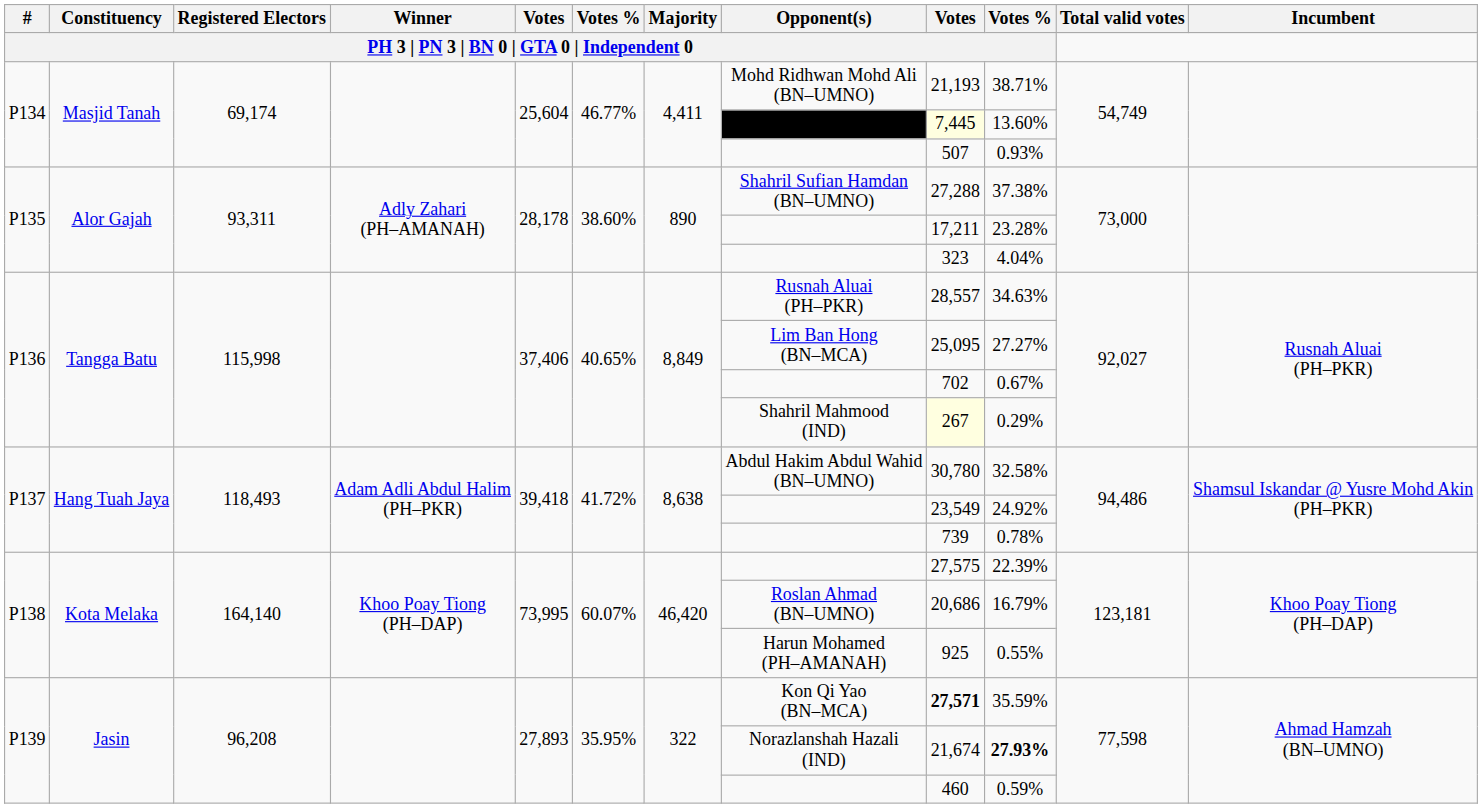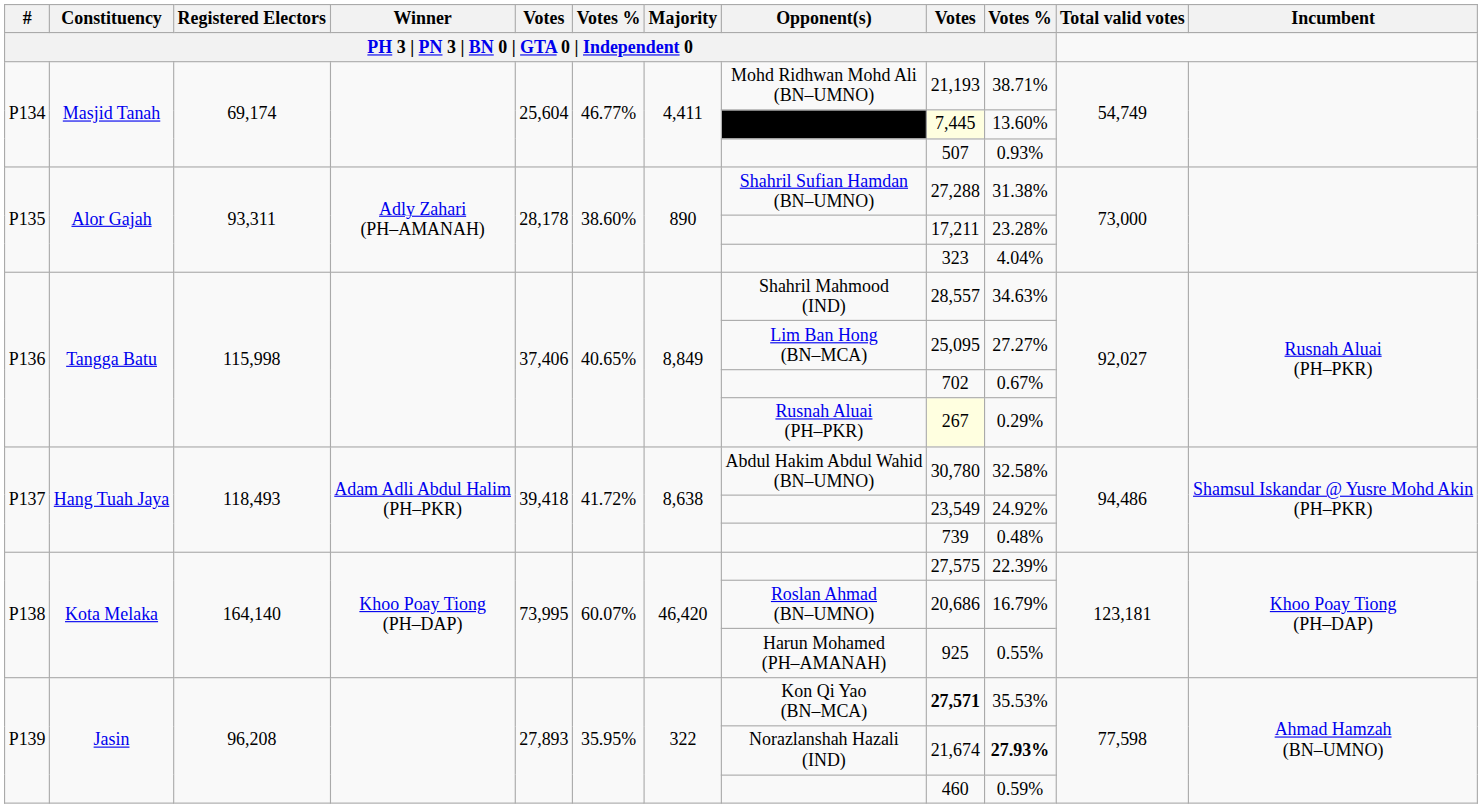(1020, 191) 37.38% -> (1020, 191) 31.38%
(824, 296) Rusnah Aluai (PH–PKR) -> (824, 296) Shahril Mahmood (IND)
(824, 422) Shahril Mahmood (IND) -> (824, 422) Rusnah Aluai (PH–PKR)
(1020, 537) 0.78% -> (1020, 537) 0.48%
(1020, 701) 35.59% -> (1020, 701) 35.53%
